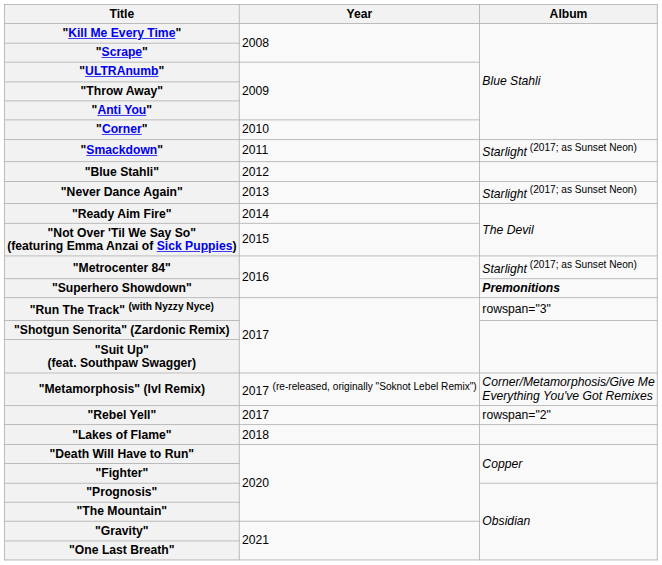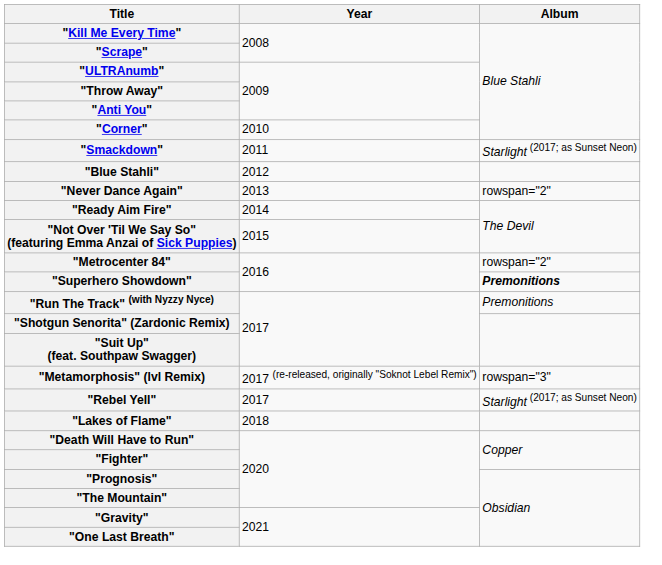(560, 192) Starlight (2017; as Sunset Neon) -> (517, 190) rowspan="2"
(560, 267) Starlight (2017; as Sunset Neon) -> (517, 262) rowspan="2"
(517, 309) rowspan="3" -> (518, 302) Premonitions
(569, 389) Corner/Metamorphosis/Give Me Everything You've Got Remixes -> (517, 377) rowspan="3"
(517, 415) rowspan="2" -> (560, 400) Starlight (2017; as Sunset Neon)
